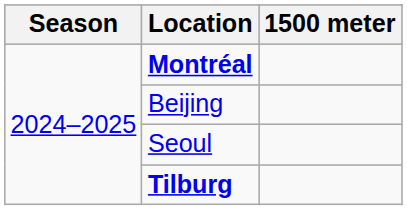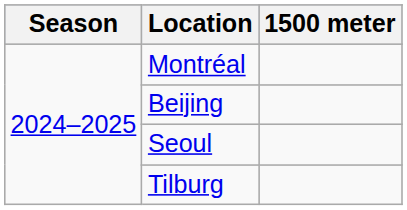(200, 64) bold -> (197, 64) normal
(190, 183) bold -> (186, 183) normal
